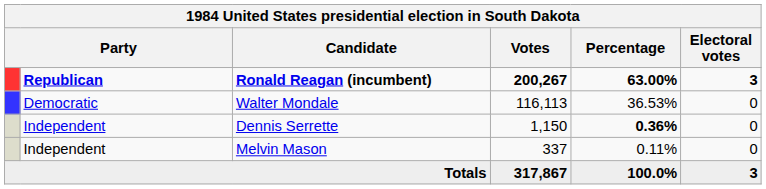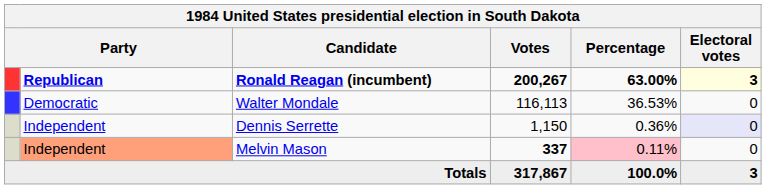(754, 80) no background -> (754, 80) lightyellow background
(656, 126) bold -> (656, 126) normal
(754, 126) no background -> (754, 126) lavender background
(64, 150) no background -> (64, 150) lightsalmon background
(555, 150) normal -> (555, 150) bold
(657, 150) no background -> (657, 150) pink background
